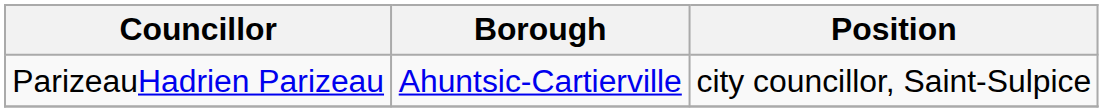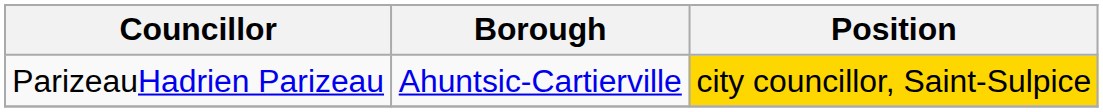(894, 80) no background -> (894, 80) gold background
